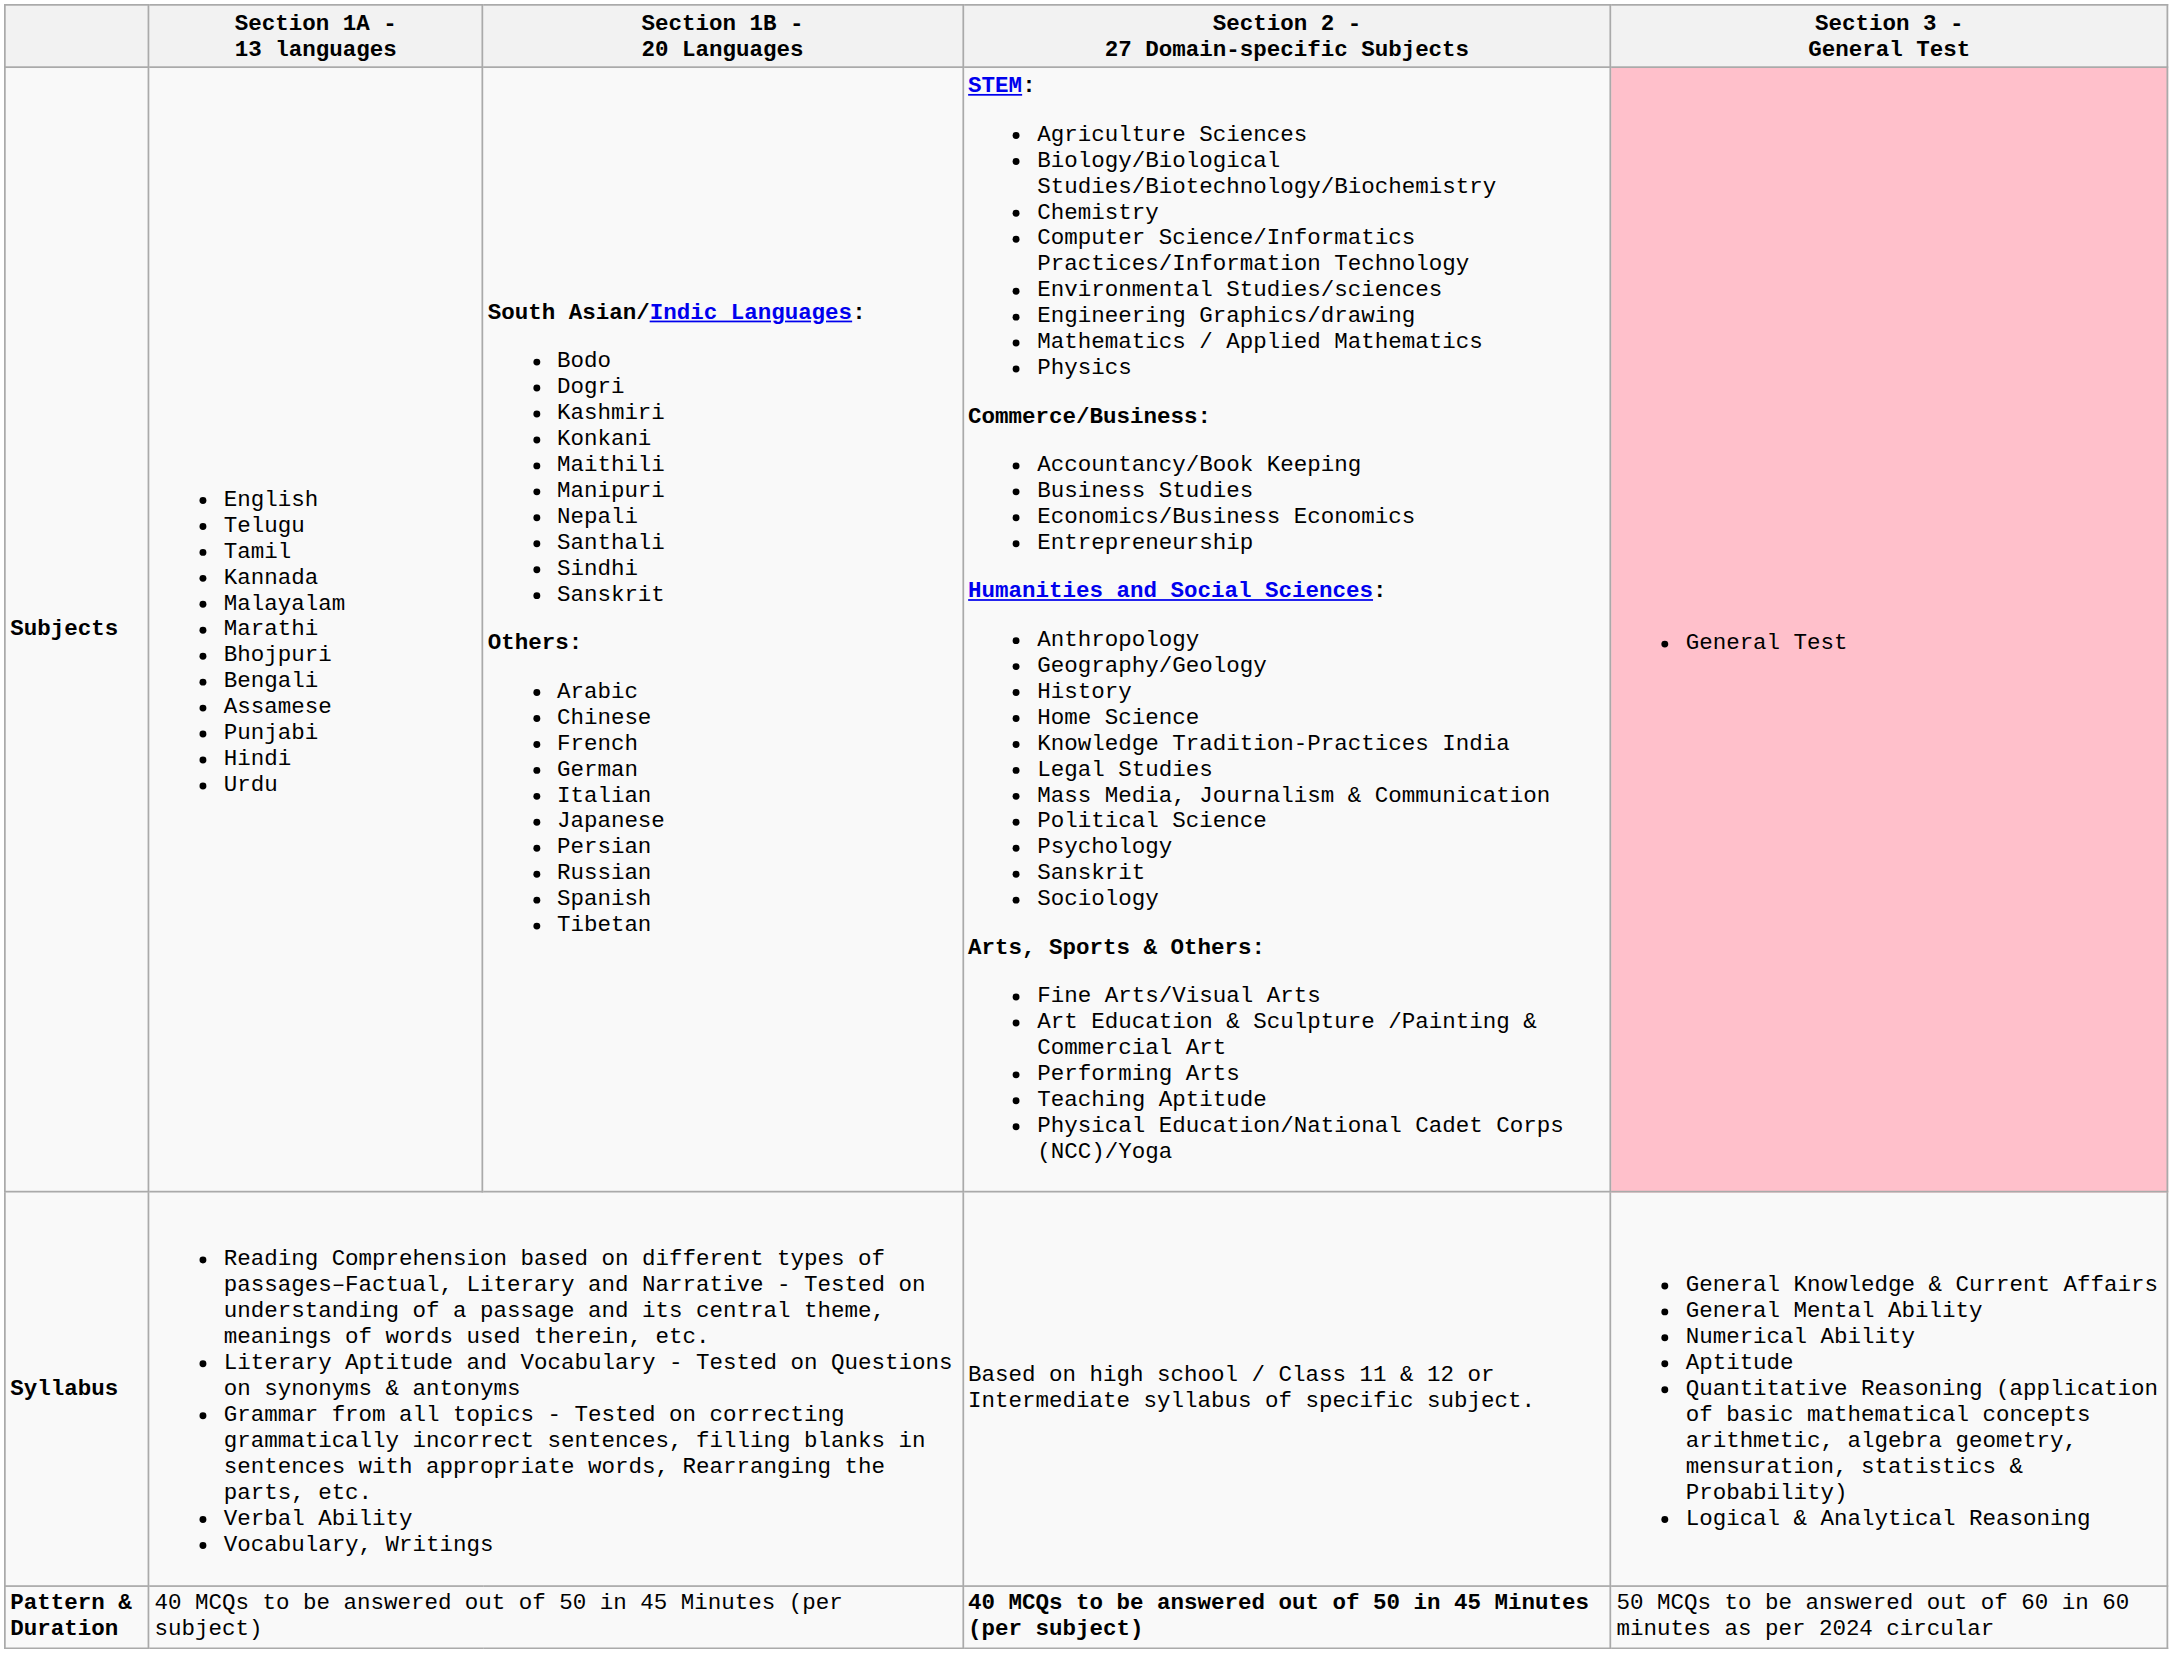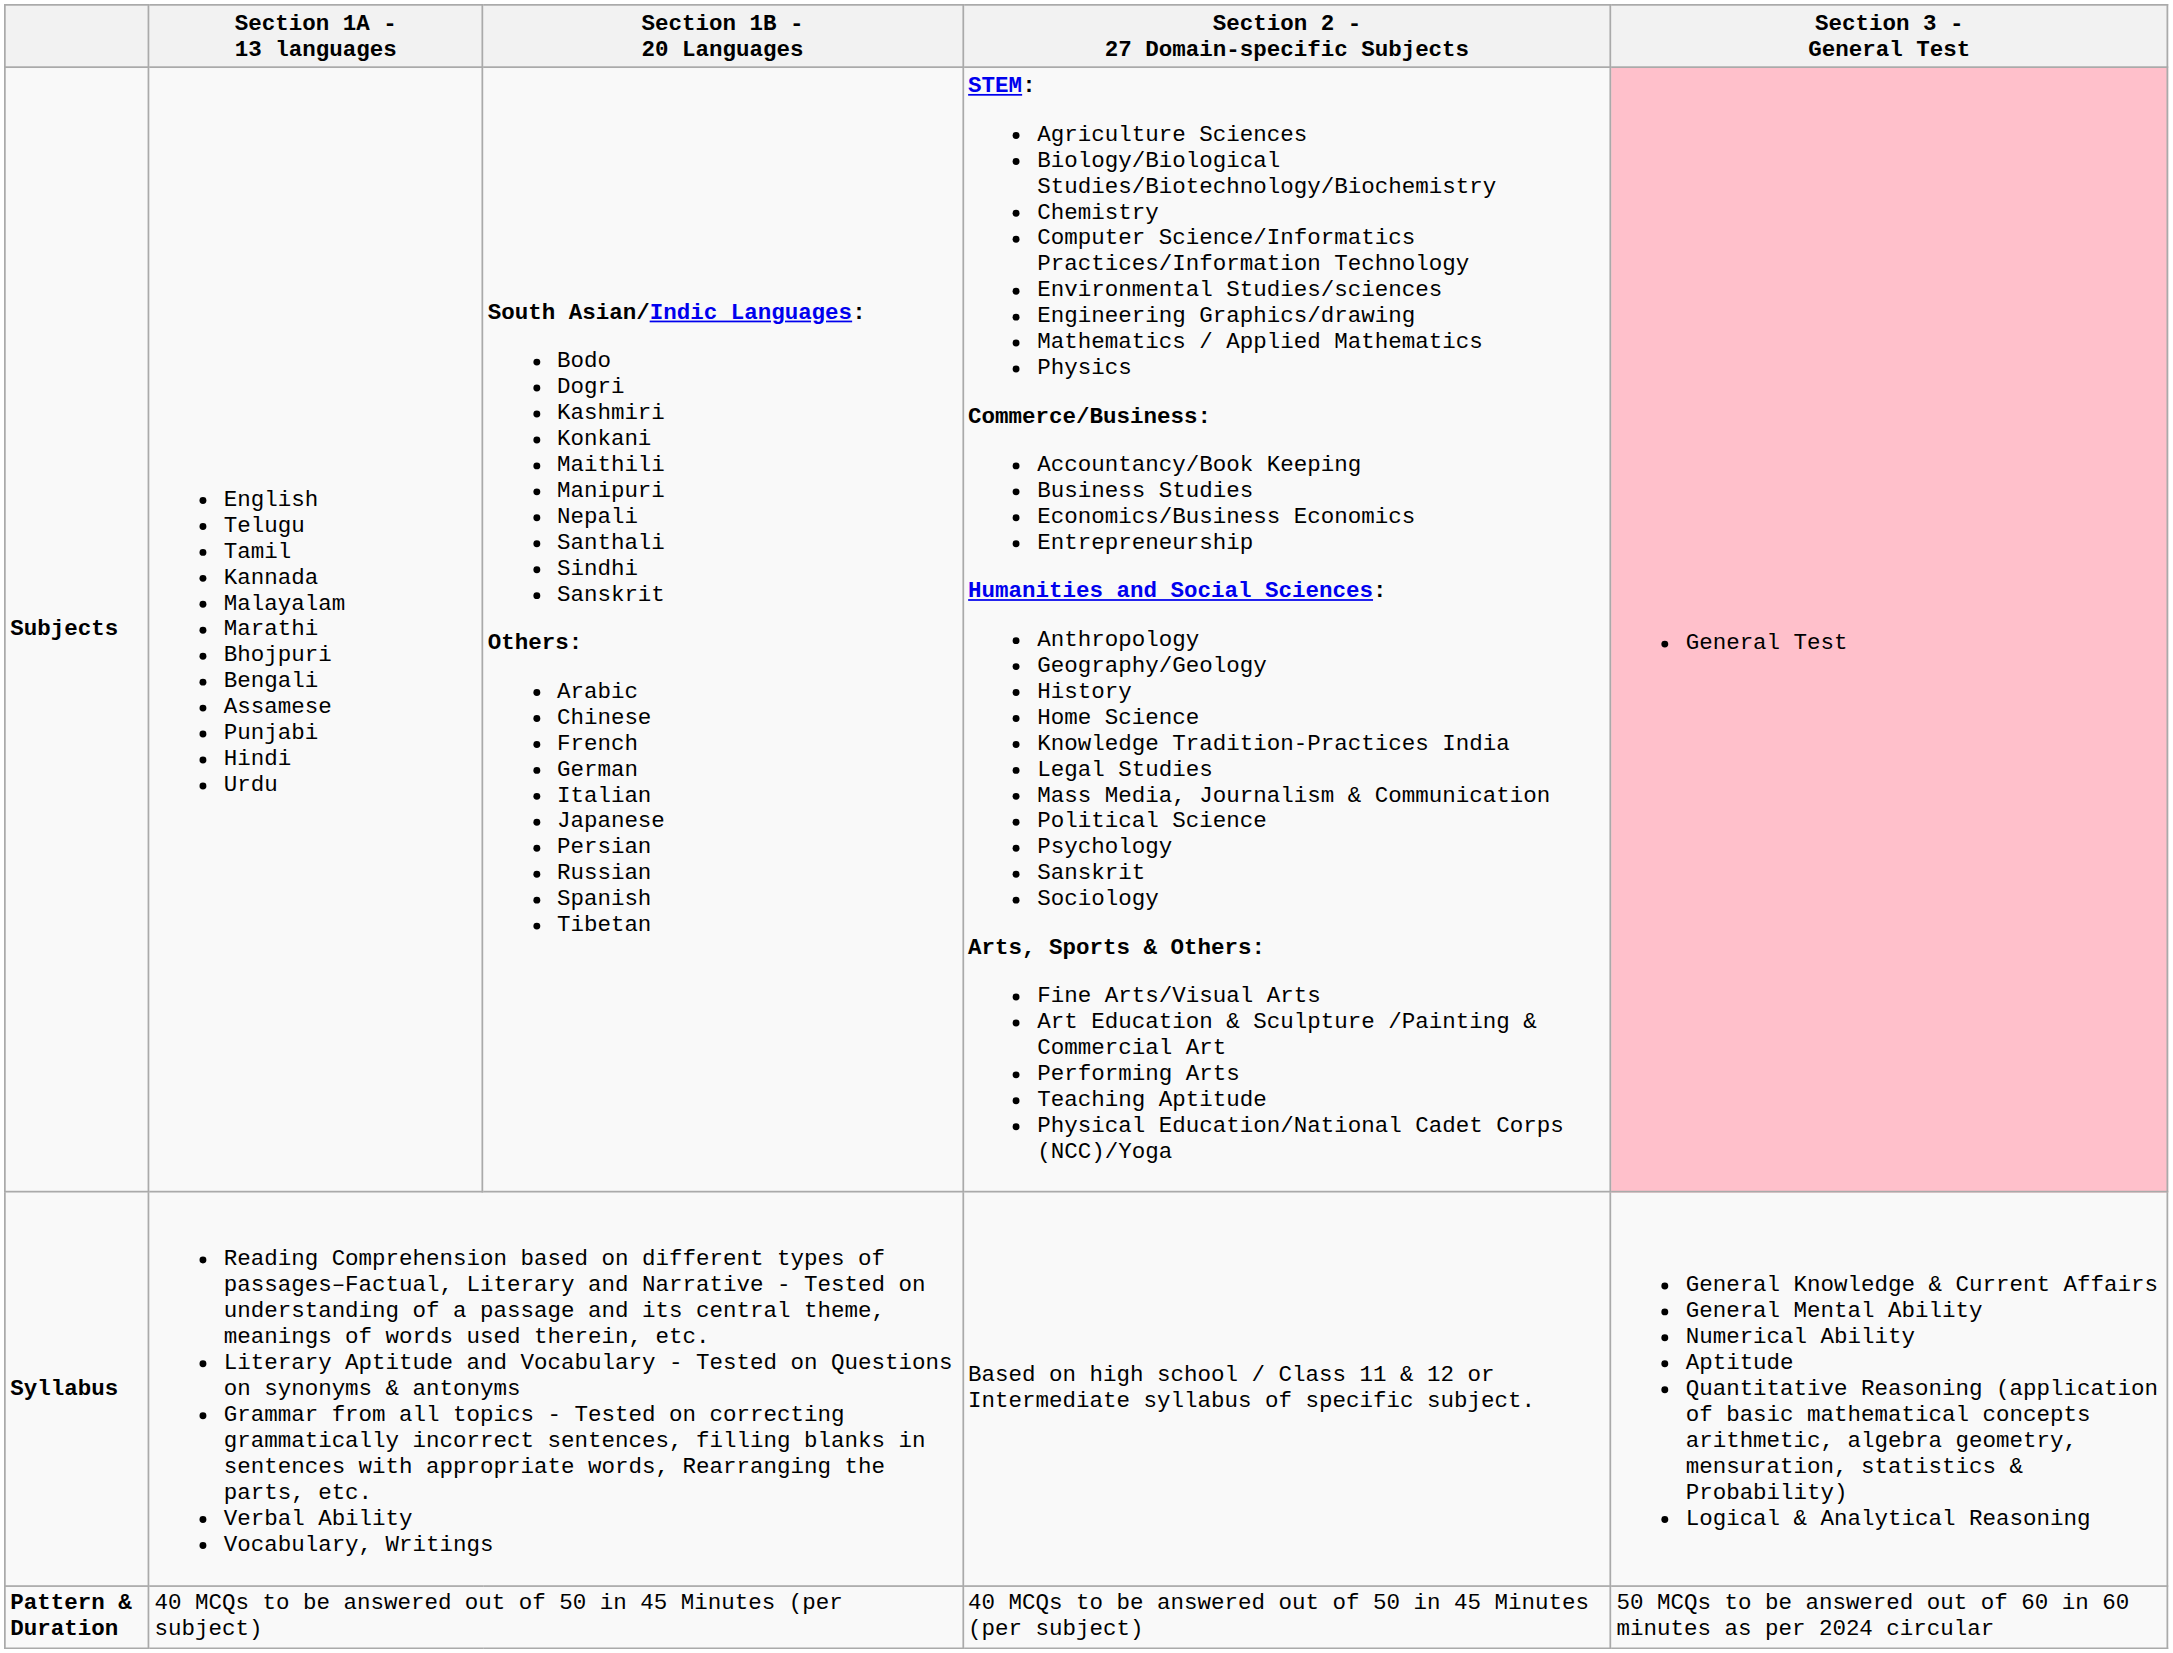(1279, 1617) bold -> (1279, 1617) normal
